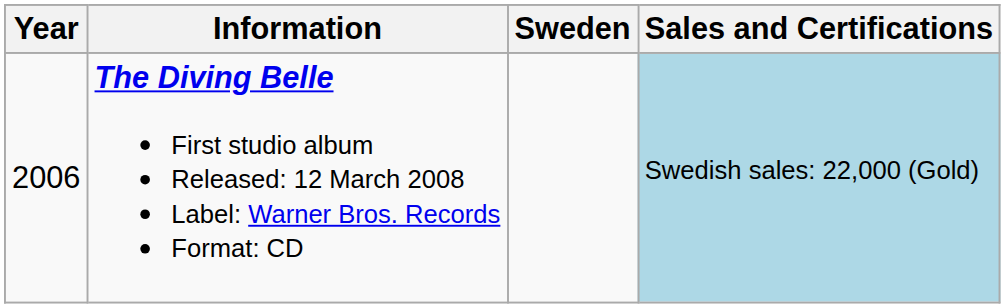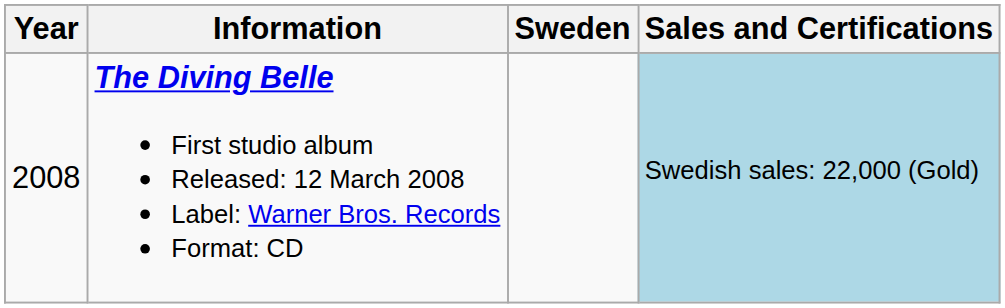(46, 177) 2006 -> (46, 177) 2008
